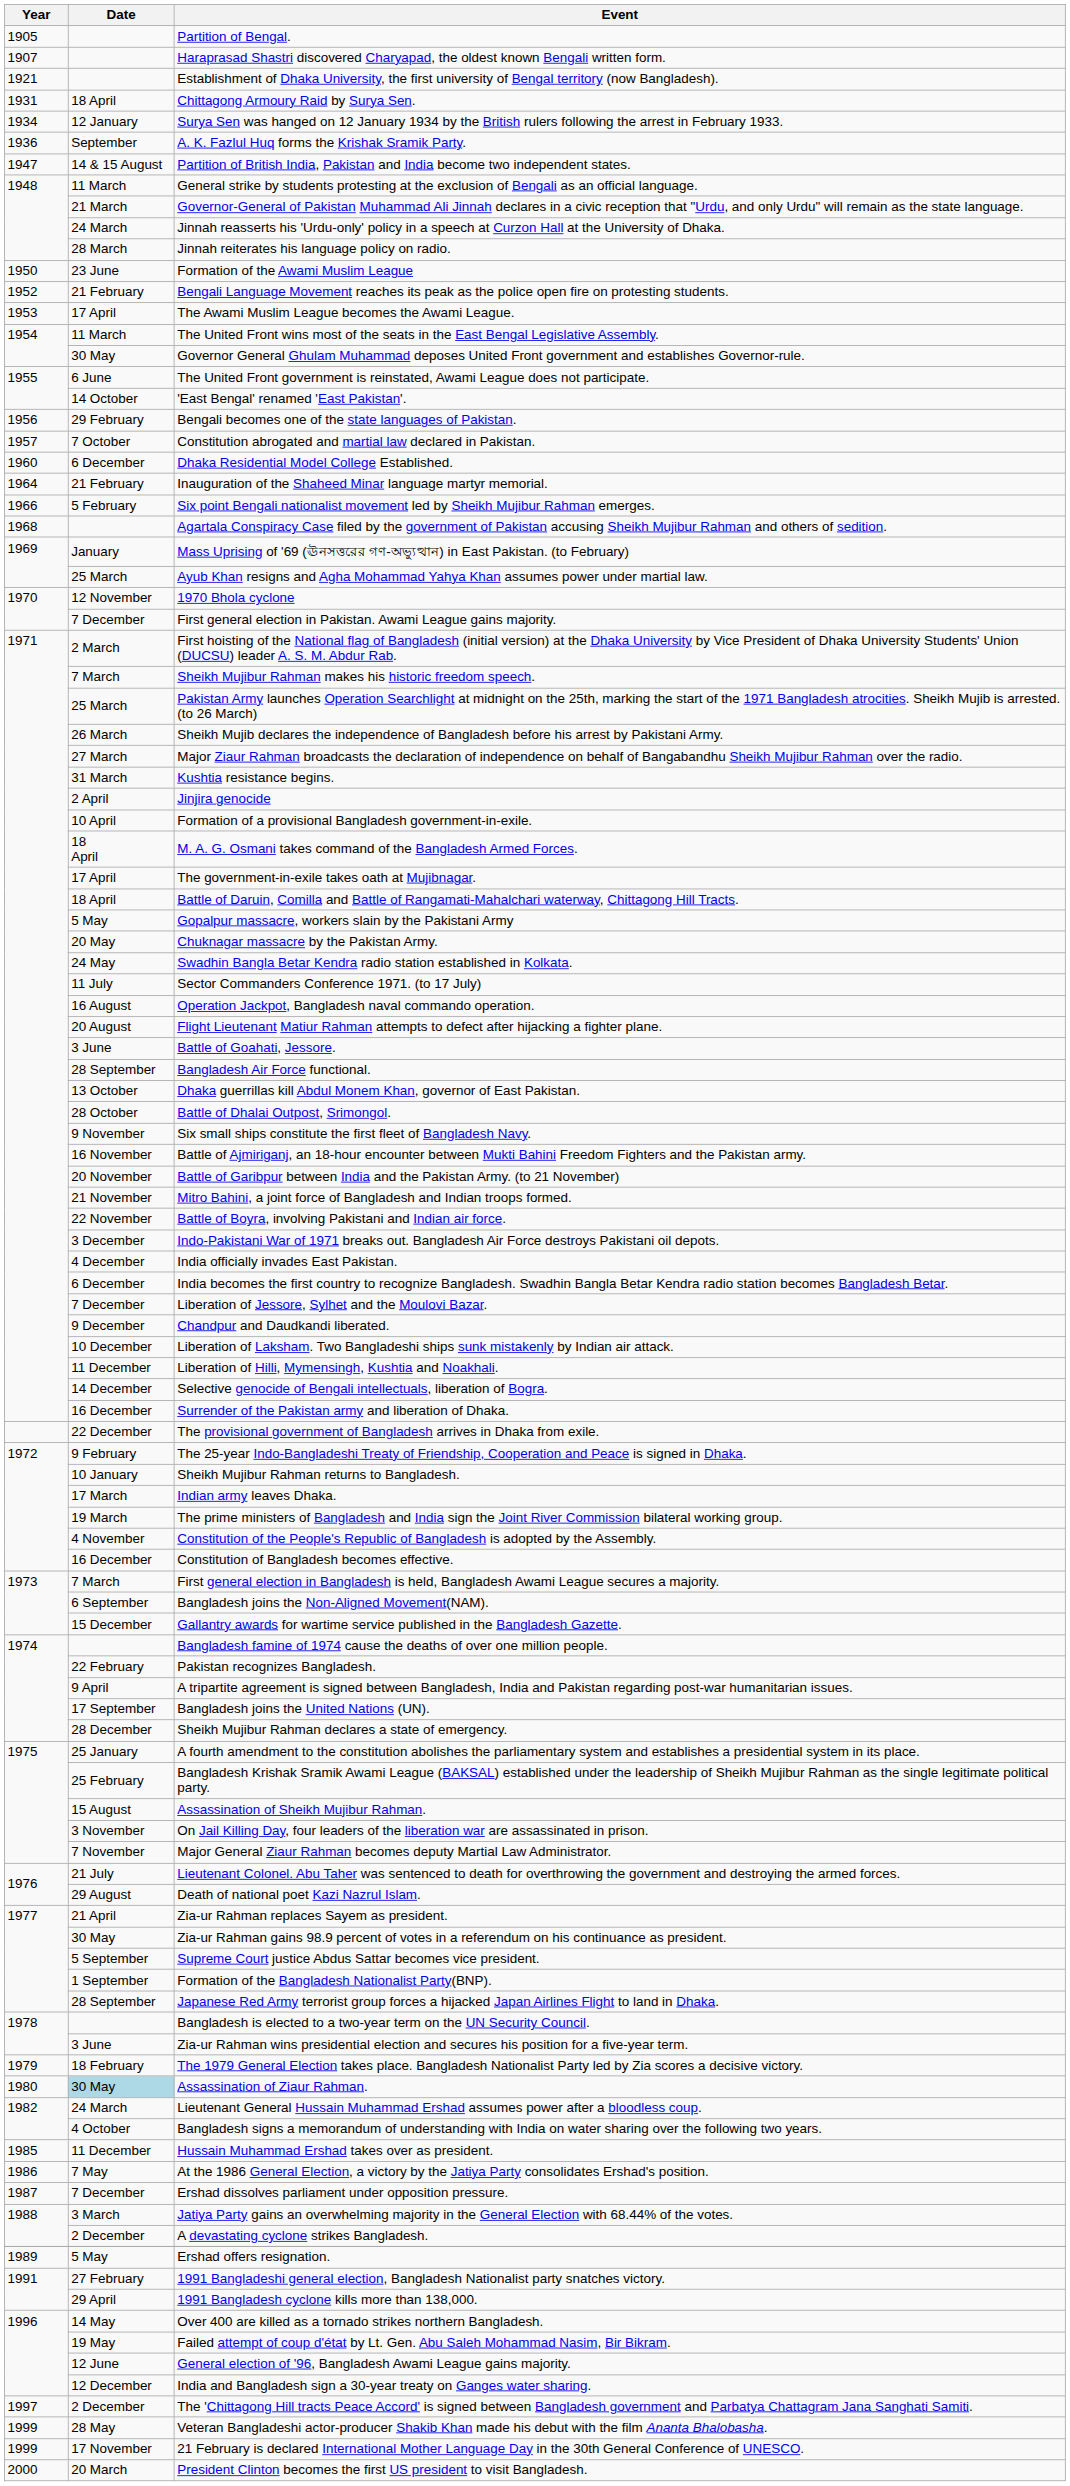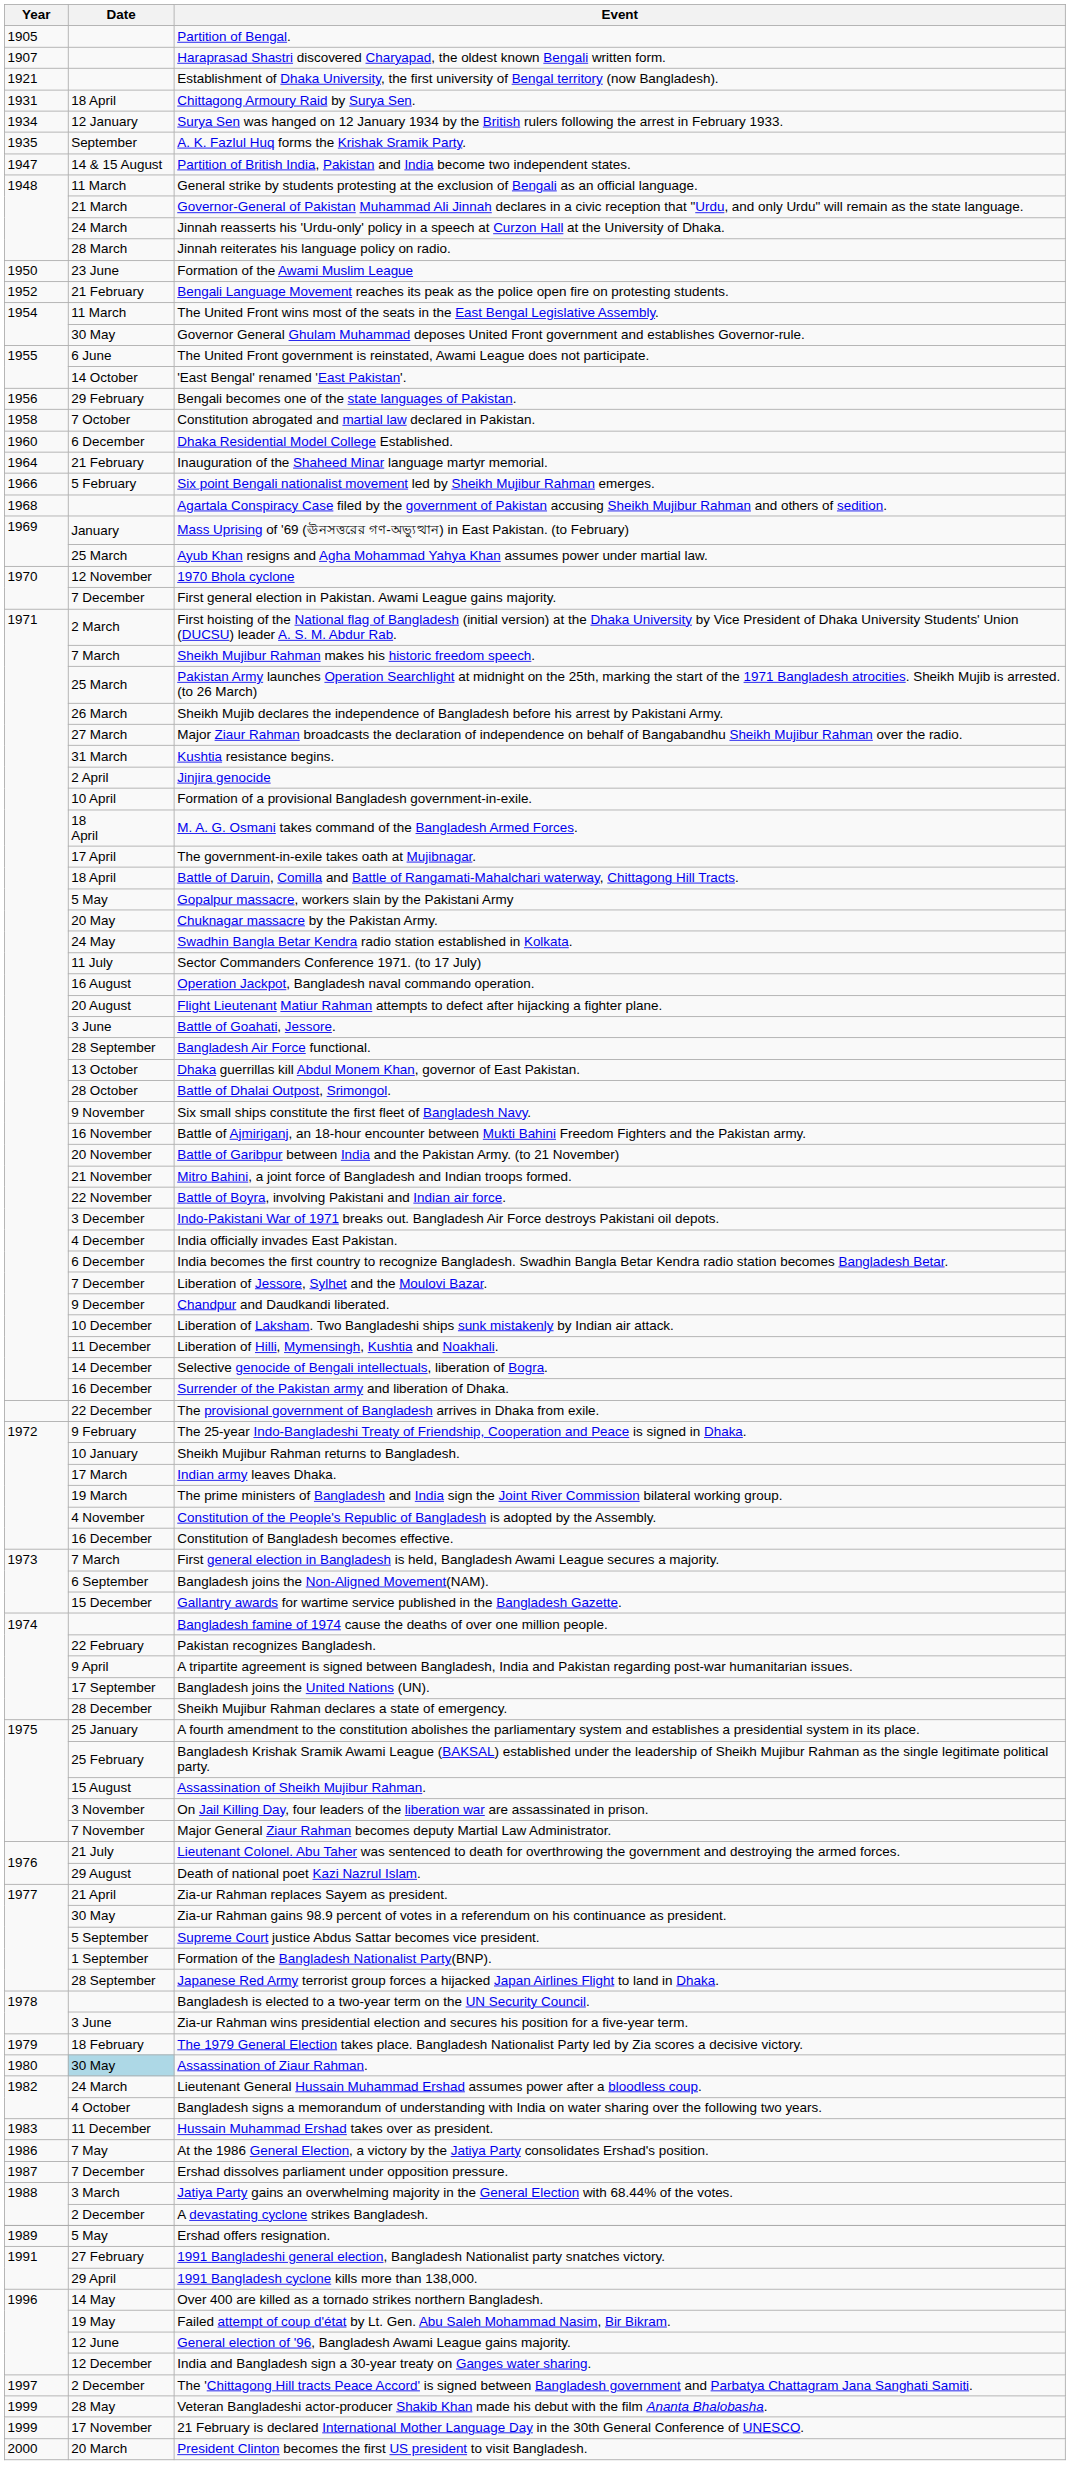(22, 143) 1936 -> (22, 143) 1935
- row: (346, 313)
(22, 441) 1957 -> (22, 420) 1958
(22, 2150) 1985 -> (22, 2129) 1983
